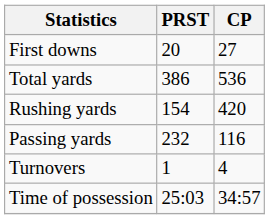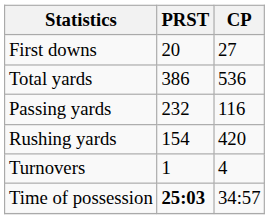rows swapped: (63, 109) <-> (60, 138)
(183, 198) normal -> (183, 198) bold
